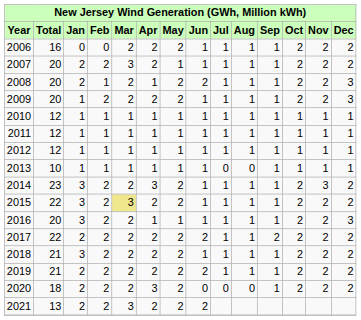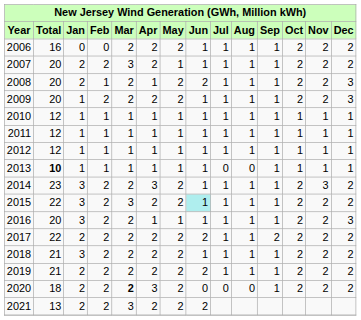(55, 168) normal -> (55, 168) bold
(131, 202) khaki background -> (131, 202) no background
(205, 202) no background -> (205, 202) paleturquoise background
(131, 289) normal -> (131, 289) bold
